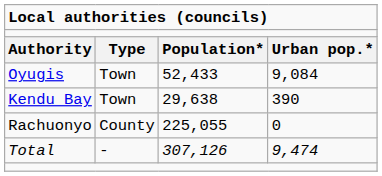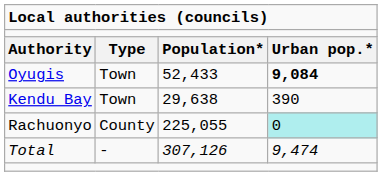(295, 75) normal -> (295, 75) bold
(276, 125) no background -> (276, 125) paleturquoise background
